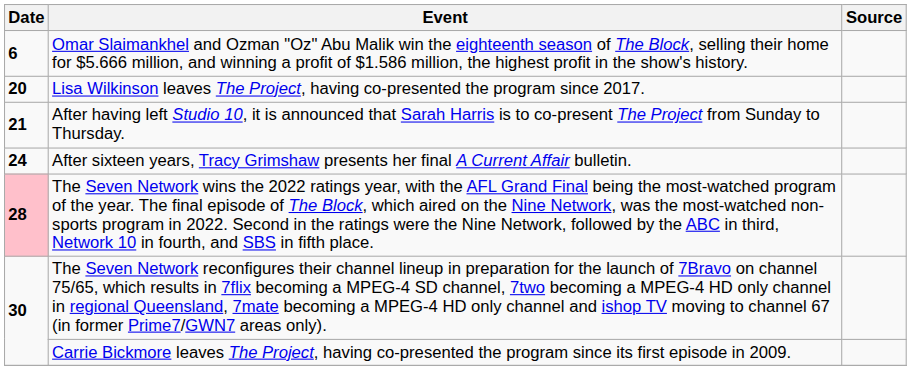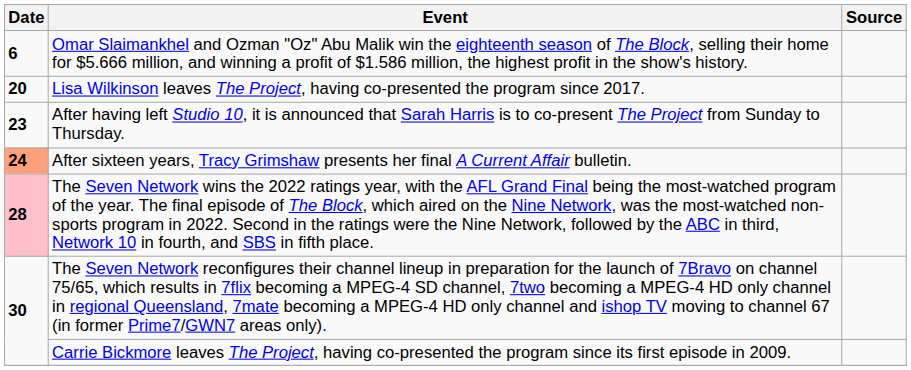(18, 124) 21 -> (18, 124) 23
(18, 160) no background -> (18, 160) lightsalmon background
